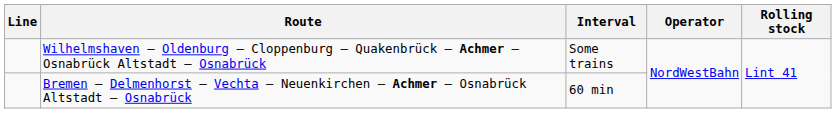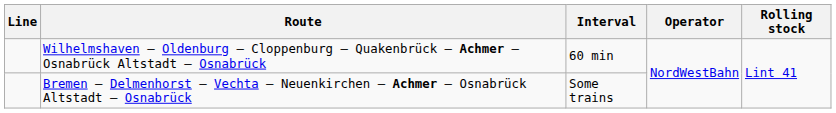(591, 56) Some trains -> (591, 56) 60 min
(591, 90) 60 min -> (591, 90) Some trains
